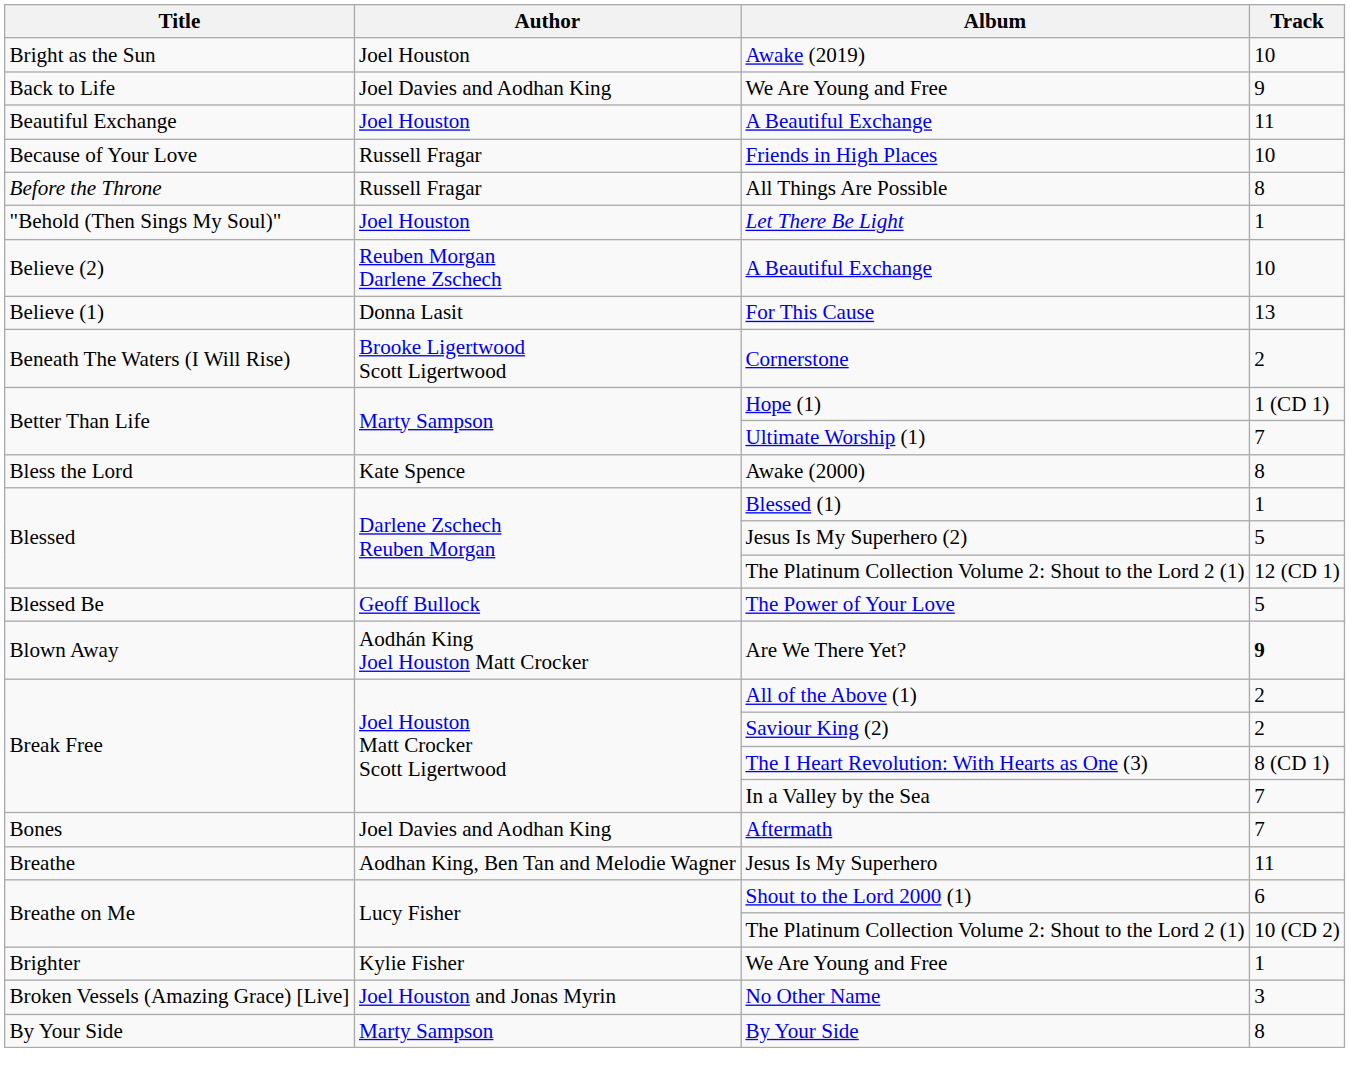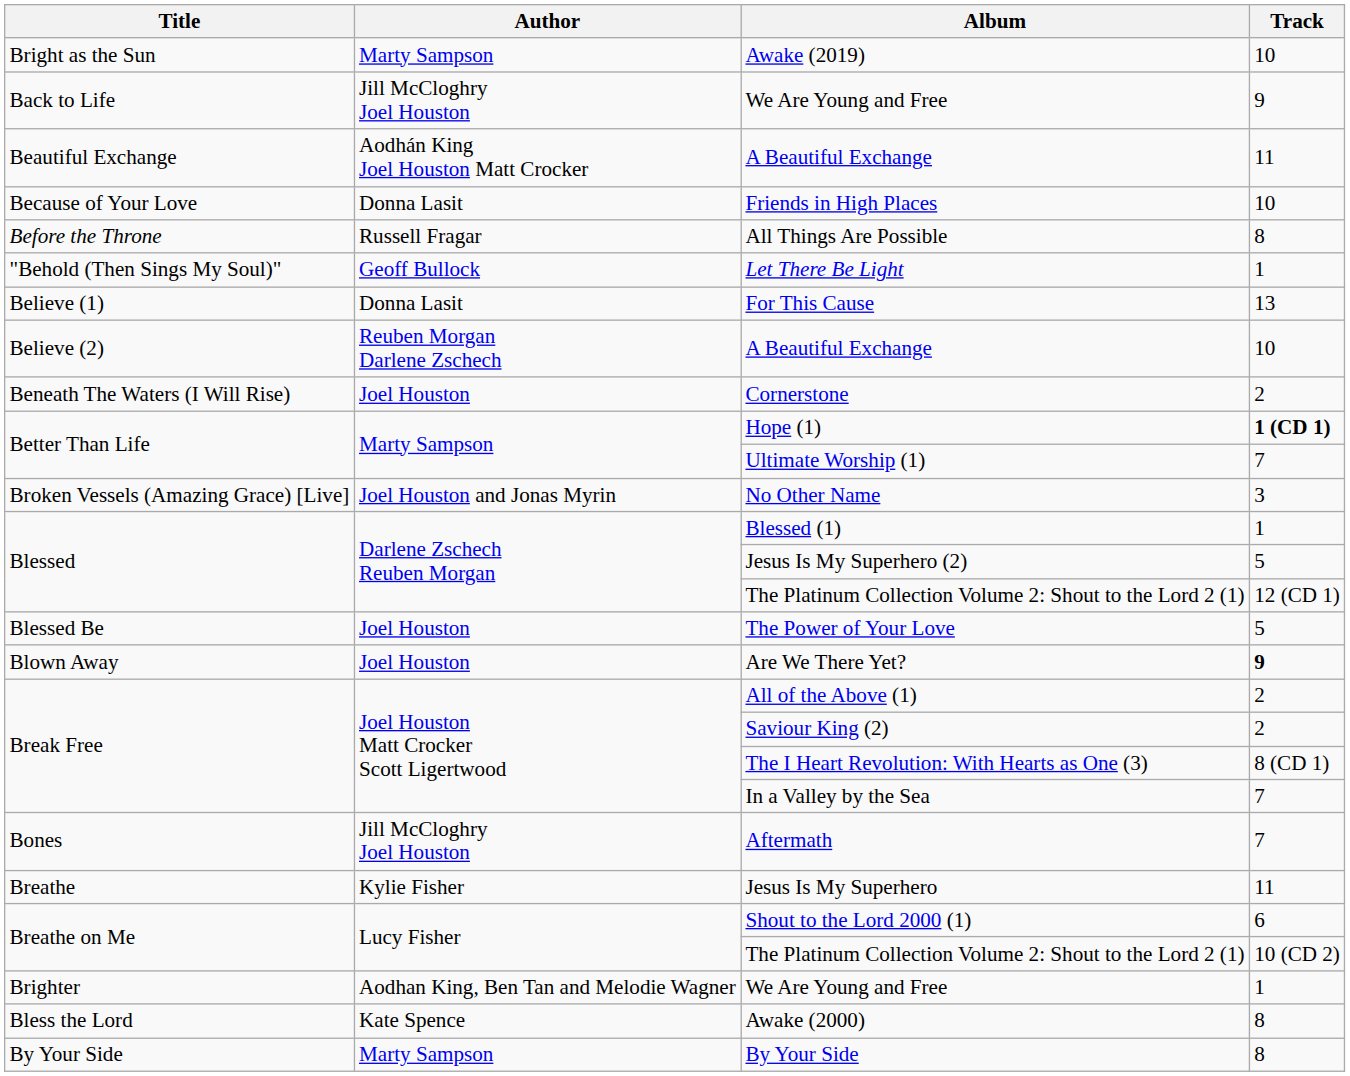(414, 54) Joel Houston -> (426, 54) Marty Sampson
(485, 88) Joel Davies and Aodhan King -> (423, 100) Jill McCloghry Joel Houston
(414, 121) Joel Houston -> (474, 157) Aodhán King Joel Houston Matt Crocker
(420, 155) Russell Fragar -> (411, 202) Donna Lasit
(414, 222) Joel Houston -> (420, 269) Geoff Bullock
rows swapped: (57, 312) <-> (57, 267)
(442, 358) Brooke Ligertwood Scott Ligertwood -> (414, 393) Joel Houston
(1292, 403) normal -> (1292, 427) bold
rows swapped: (71, 470) <-> (179, 996)
(420, 604) Geoff Bullock -> (414, 628) Joel Houston
(474, 650) Aodhán King Joel Houston Matt Crocker -> (414, 661) Joel Houston
(485, 829) Joel Davies and Aodhan King -> (423, 841) Jill McCloghry Joel Houston
(547, 862) Aodhan King, Ben Tan and Melodie Wagner -> (412, 886) Kylie Fisher
(412, 963) Kylie Fisher -> (547, 987) Aodhan King, Ben Tan and Melodie Wagner
